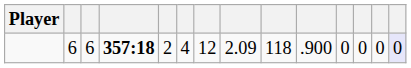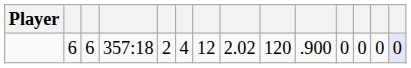(129, 47) bold -> (128, 47) normal
(241, 47) 2.09 -> (240, 47) 2.02
(278, 47) 118 -> (278, 47) 120
